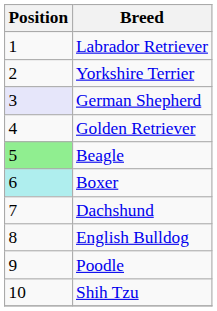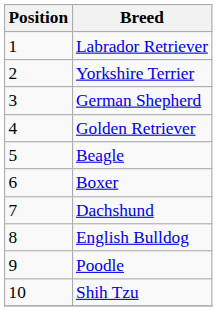(13, 100) lavender background -> (13, 100) no background
(13, 155) lightgreen background -> (13, 155) no background
(13, 182) paleturquoise background -> (13, 182) no background
